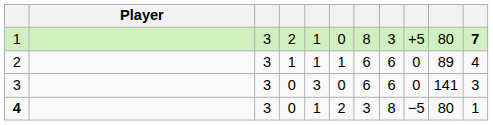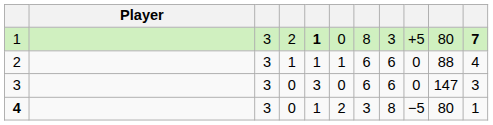(317, 39) normal -> (317, 39) bold
(446, 62) 89 -> (446, 62) 88
(446, 85) 141 -> (446, 85) 147
